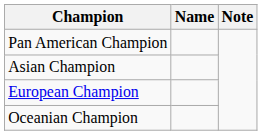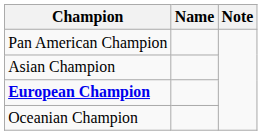(73, 92) normal -> (79, 92) bold
